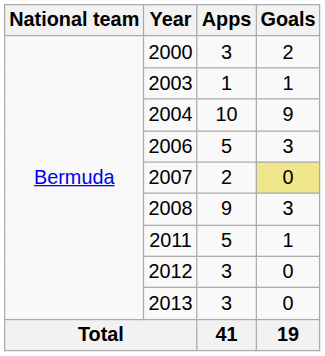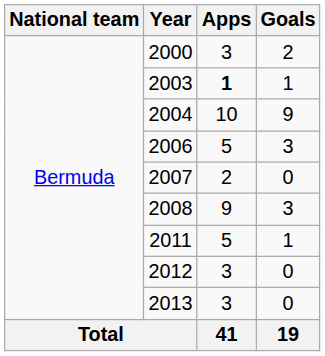(227, 83) normal -> (227, 83) bold
(288, 177) khaki background -> (288, 177) no background
